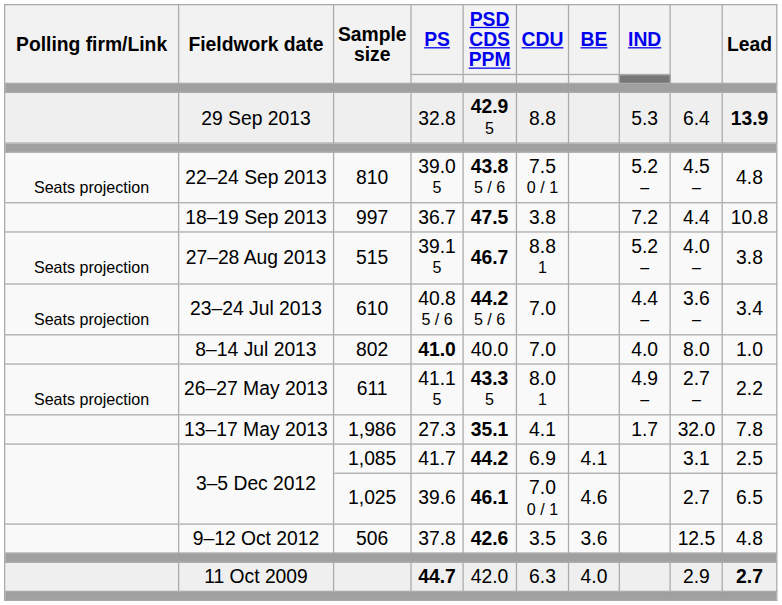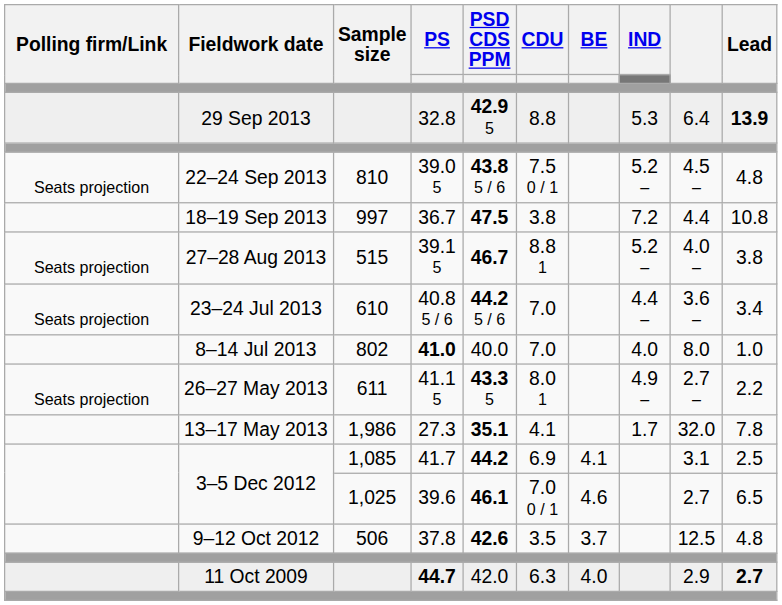(594, 538) 3.6 -> (594, 538) 3.7
